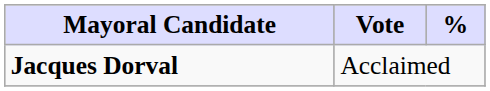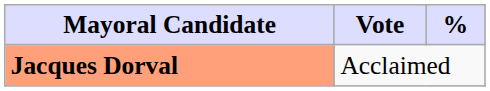(94, 65) no background -> (94, 65) lightsalmon background
